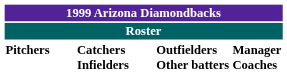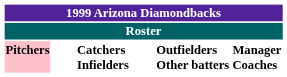(28, 49) no background -> (28, 49) pink background
